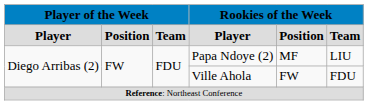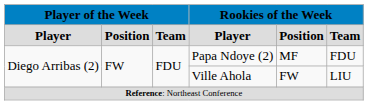(341, 55) LIU -> (343, 55) FDU
(343, 76) FDU -> (341, 76) LIU
